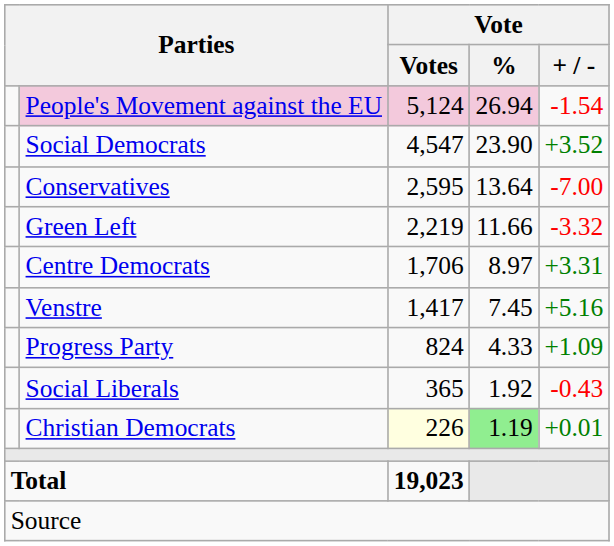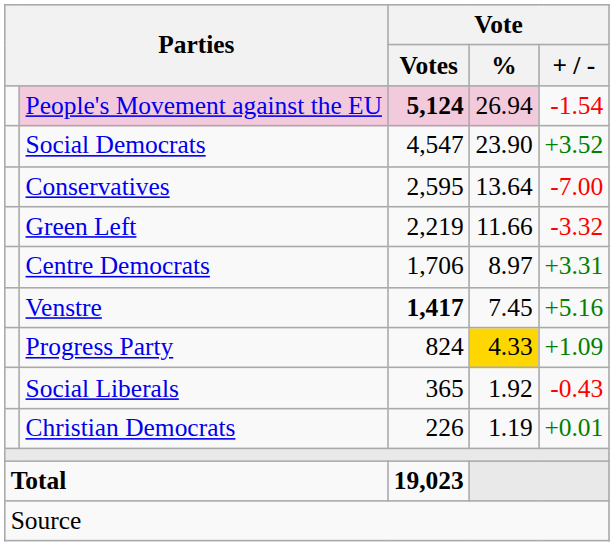(435, 105) normal -> (435, 105) bold
(435, 307) normal -> (435, 307) bold
(510, 347) no background -> (510, 347) gold background
(445, 428) lightyellow background -> (445, 428) no background
(510, 428) lightgreen background -> (510, 428) no background
